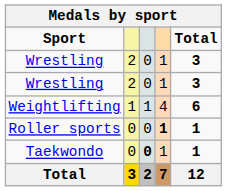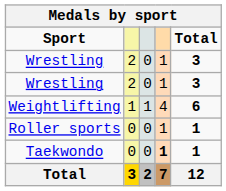(163, 129) bold -> (163, 129) normal
(148, 152) bold -> (148, 152) normal
(163, 152) normal -> (163, 152) bold
